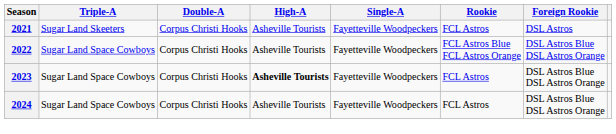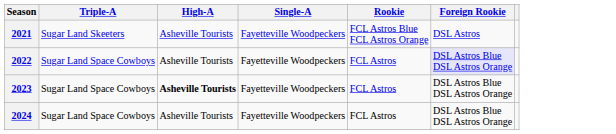- column: (204, 12)
(466, 28) FCL Astros -> (389, 34) FCL Astros Blue FCL Astros Orange
(482, 50) FCL Astros Blue FCL Astros Orange -> (373, 61) FCL Astros
(565, 50) no background -> (473, 61) lavender background
